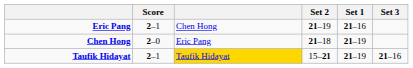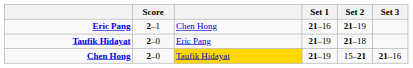columns swapped: (355, 12) <-> (320, 12)
(109, 41) Chen Hong -> (101, 41) Taufik Hidayat
(101, 56) Taufik Hidayat -> (109, 56) Chen Hong
(153, 56) 2–1 -> (153, 56) 2–0
